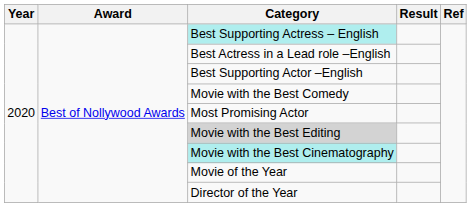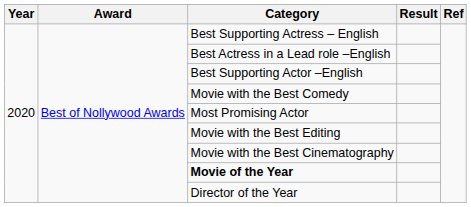(285, 34) paleturquoise background -> (285, 34) no background
(266, 133) lightgrey background -> (266, 133) no background
(292, 152) paleturquoise background -> (292, 152) no background
(239, 172) normal -> (242, 172) bold
